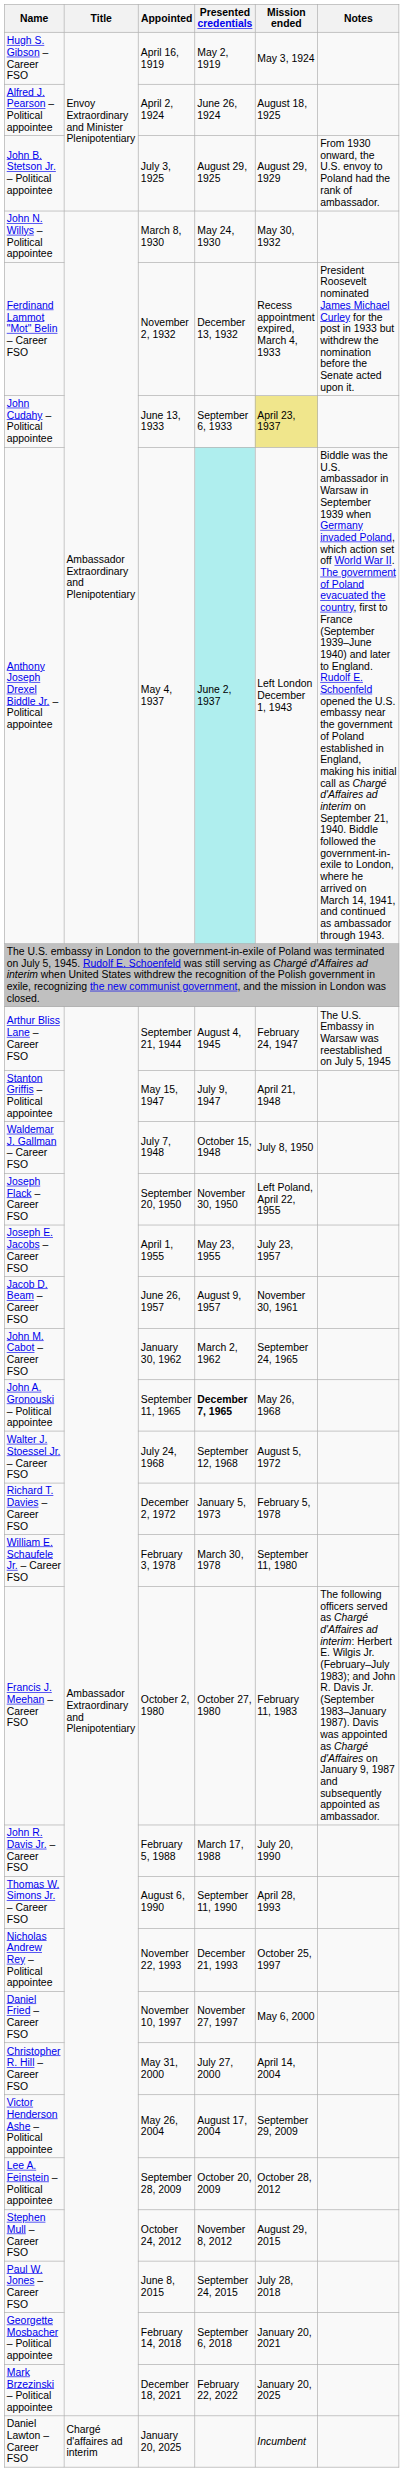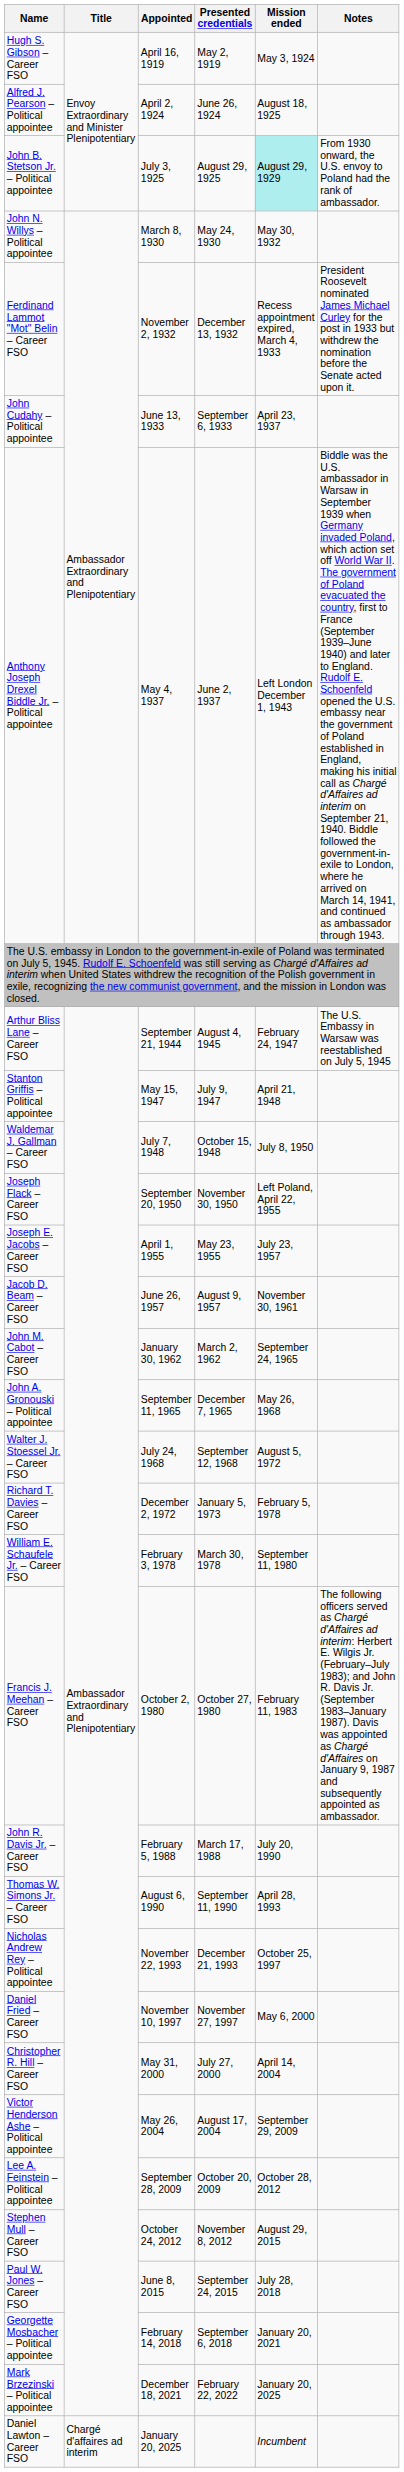(282, 173) no background -> (282, 173) paleturquoise background
(276, 421) khaki background -> (276, 421) no background
(214, 695) paleturquoise background -> (214, 695) no background
(222, 1405) bold -> (221, 1405) normal
